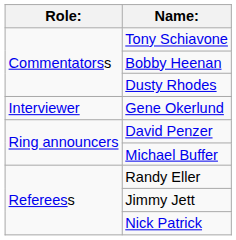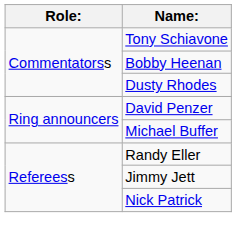- row: (175, 108)
